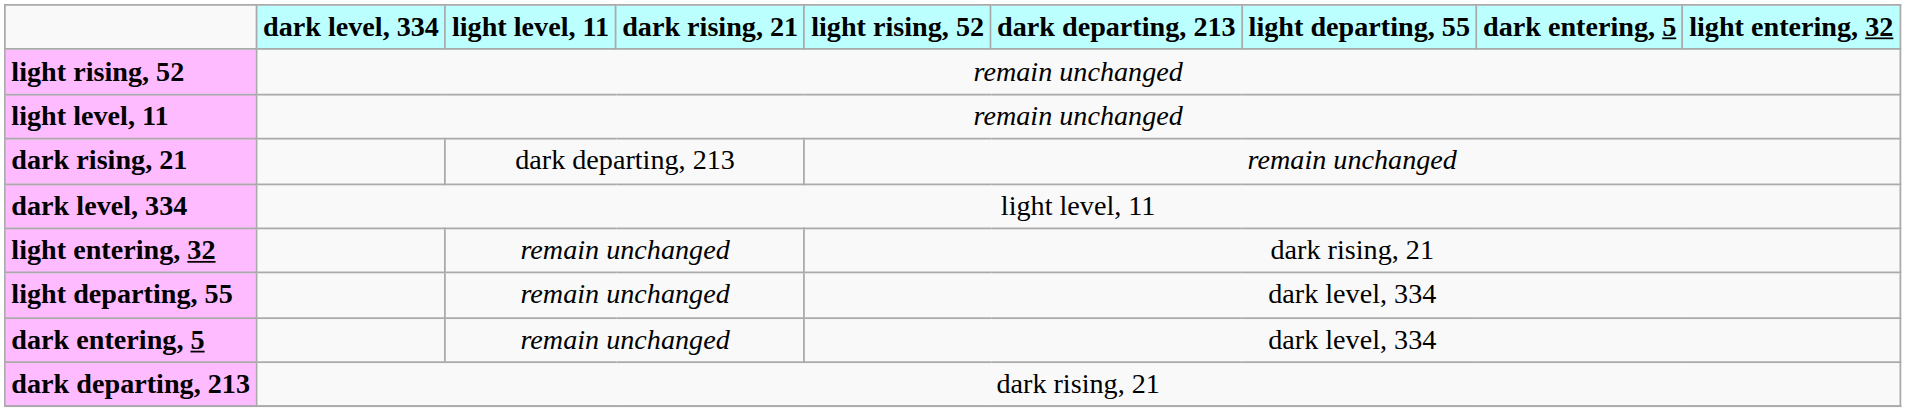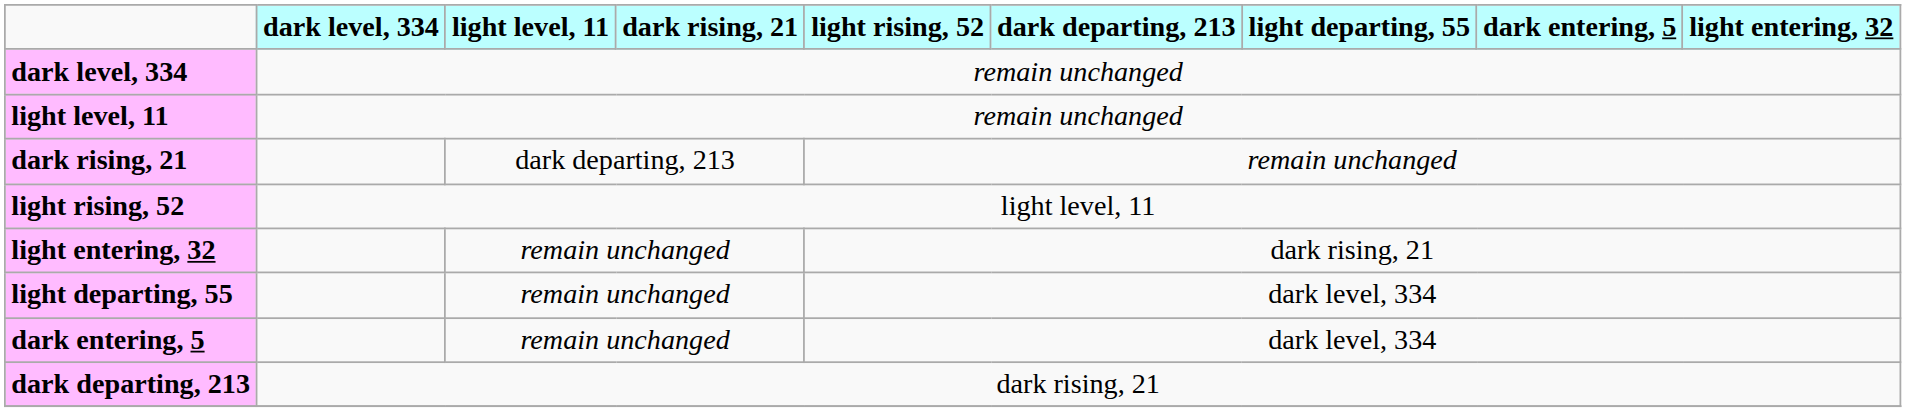(98, 71) light rising, 52 -> (99, 71) dark level, 334
(99, 205) dark level, 334 -> (98, 205) light rising, 52
